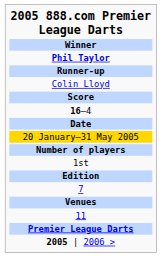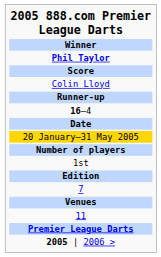(81, 71) Runner-up -> (81, 71) Score
(81, 97) Score -> (81, 97) Runner-up
